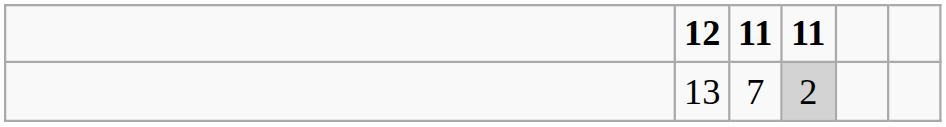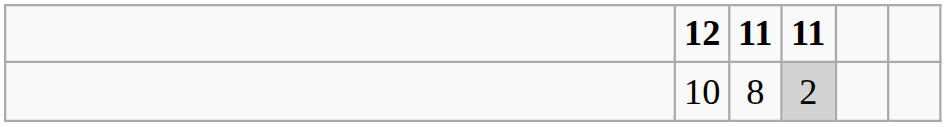(702, 90) 13 -> (702, 90) 10
(755, 90) 7 -> (755, 90) 8
